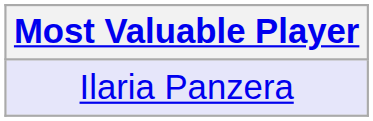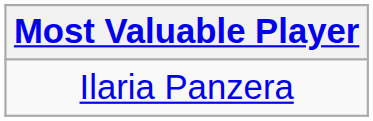(187, 87) lavender background -> (187, 87) no background
